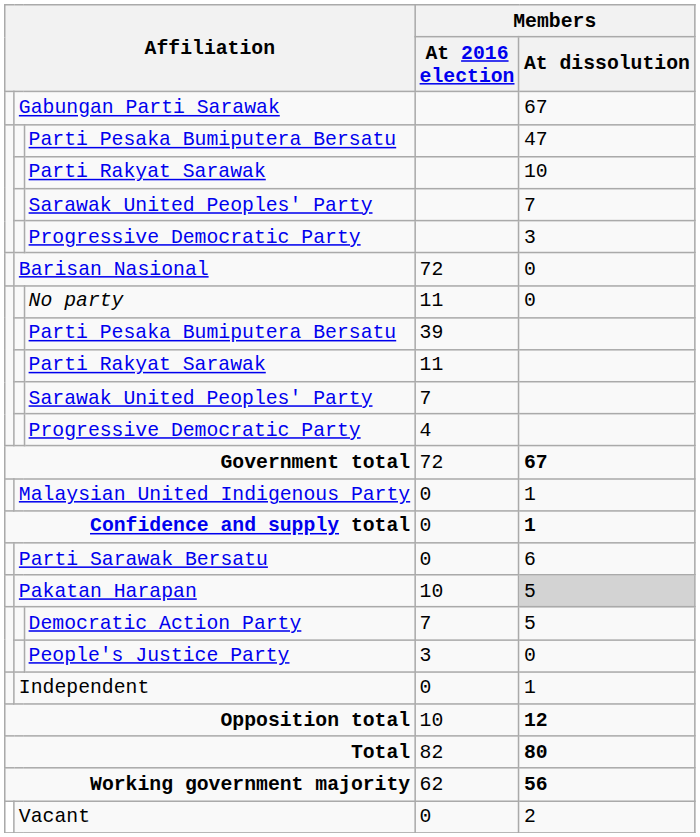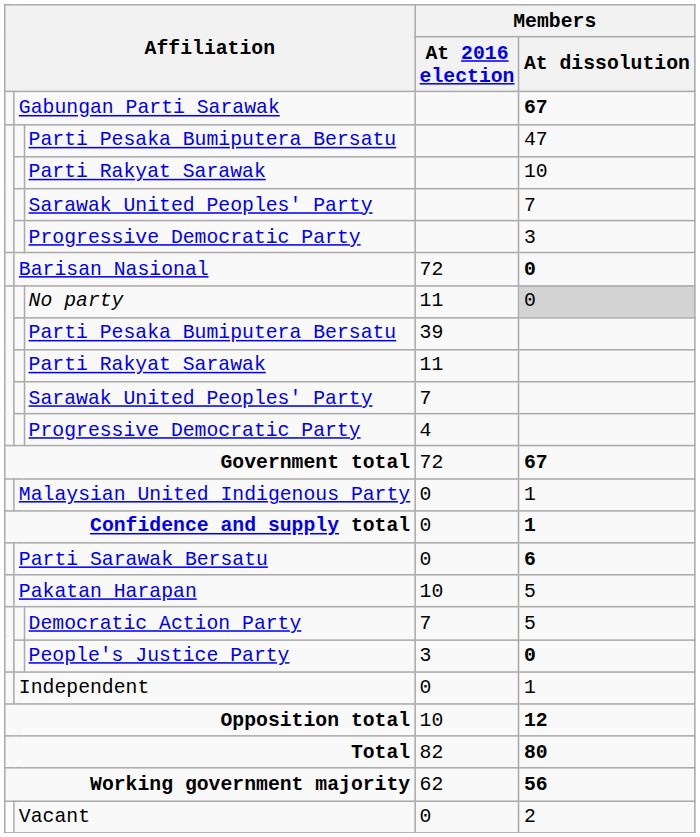(536, 108) normal -> (536, 108) bold
(530, 269) normal -> (530, 269) bold
(530, 301) no background -> (530, 301) lightgrey background
(530, 559) normal -> (530, 559) bold
(530, 591) lightgrey background -> (530, 591) no background
(530, 656) normal -> (530, 656) bold
